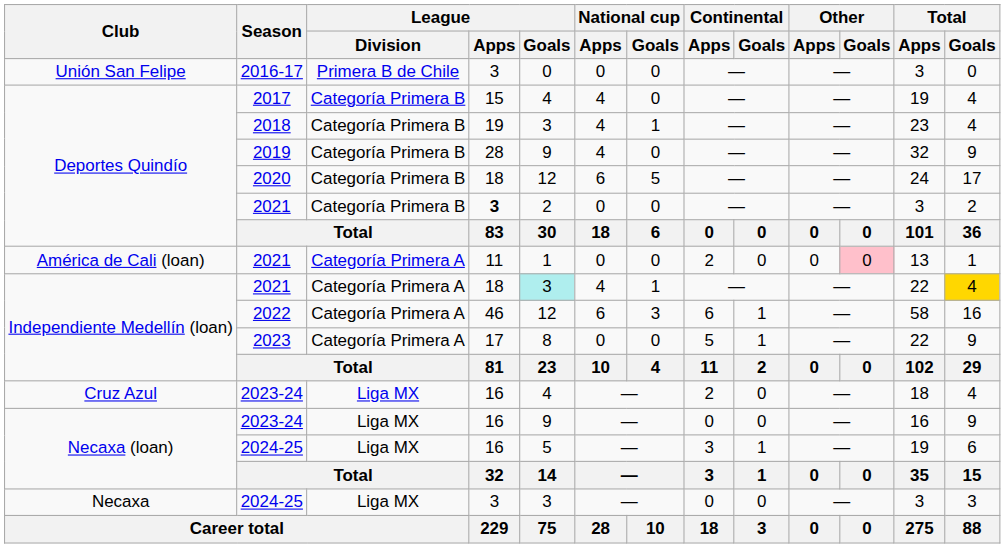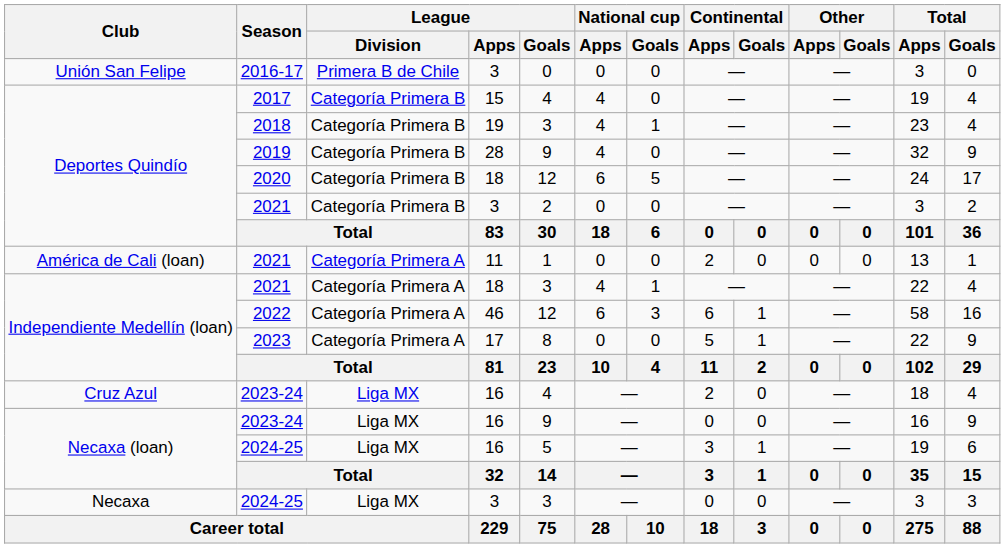(494, 206) bold -> (494, 206) normal
(867, 260) pink background -> (867, 260) no background
(547, 286) paleturquoise background -> (547, 286) no background
(972, 286) gold background -> (972, 286) no background
